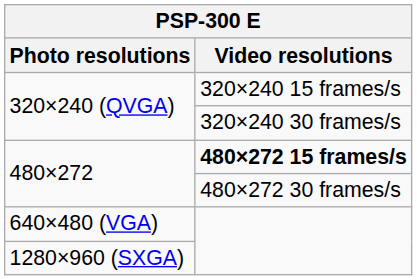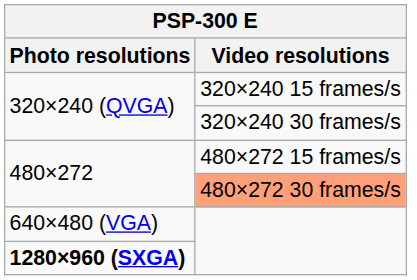(303, 156) bold -> (301, 156) normal
(301, 190) no background -> (301, 190) lightsalmon background
(97, 257) normal -> (97, 257) bold
